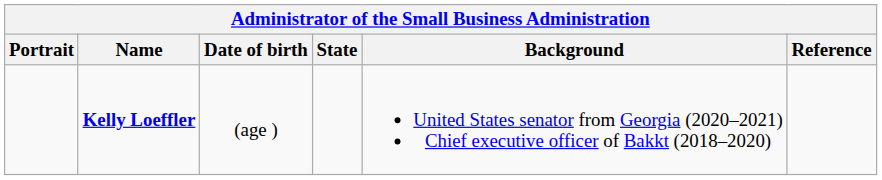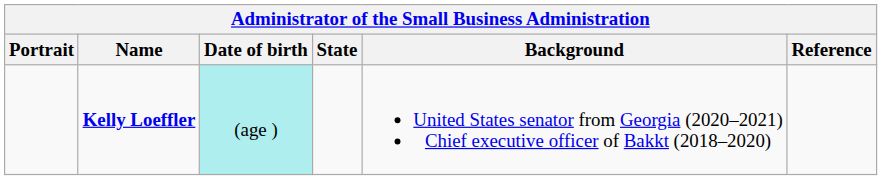(256, 130) no background -> (256, 130) paleturquoise background
